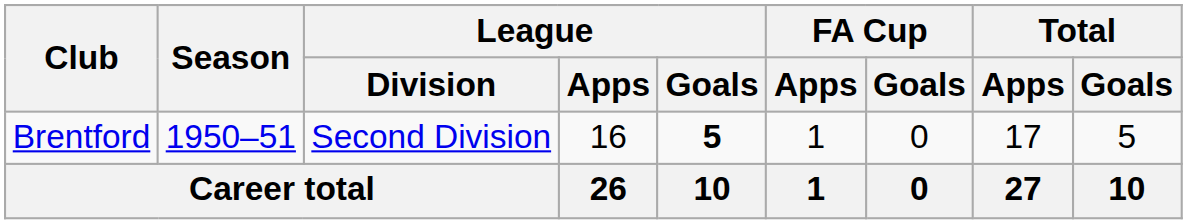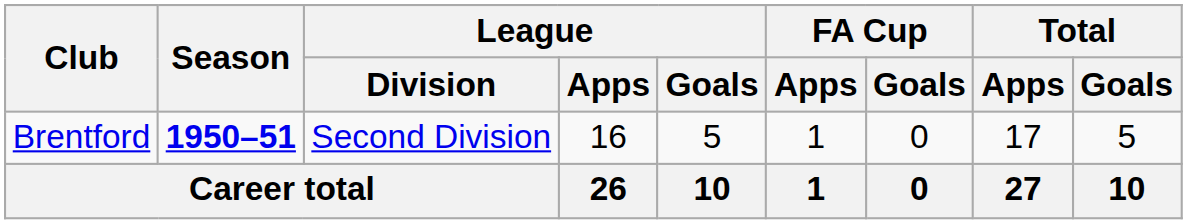(231, 137) normal -> (231, 137) bold
(712, 137) bold -> (712, 137) normal
